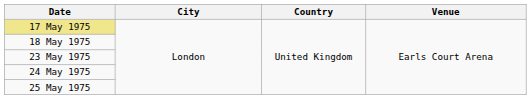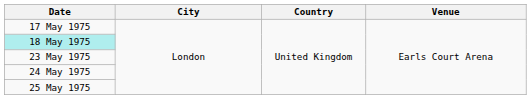(60, 27) khaki background -> (60, 27) no background
(60, 42) no background -> (60, 42) paleturquoise background
